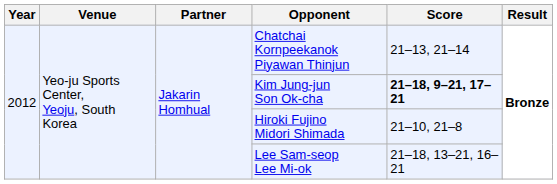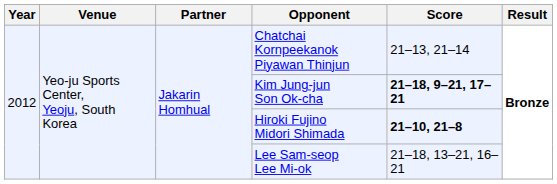(426, 127) normal -> (426, 127) bold
